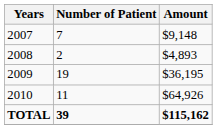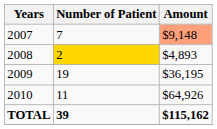(180, 34) no background -> (180, 34) lightsalmon background
(59, 54) no background -> (59, 54) gold background
